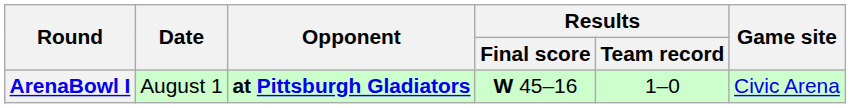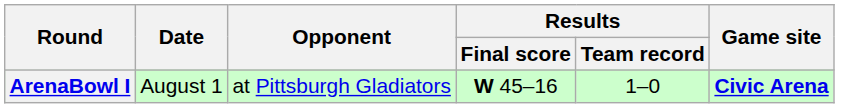(351, 86) bold -> (342, 86) normal
(787, 86) normal -> (772, 86) bold
